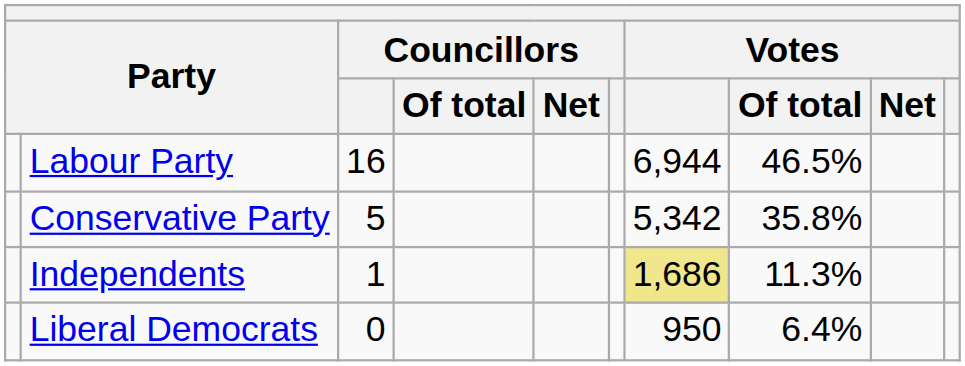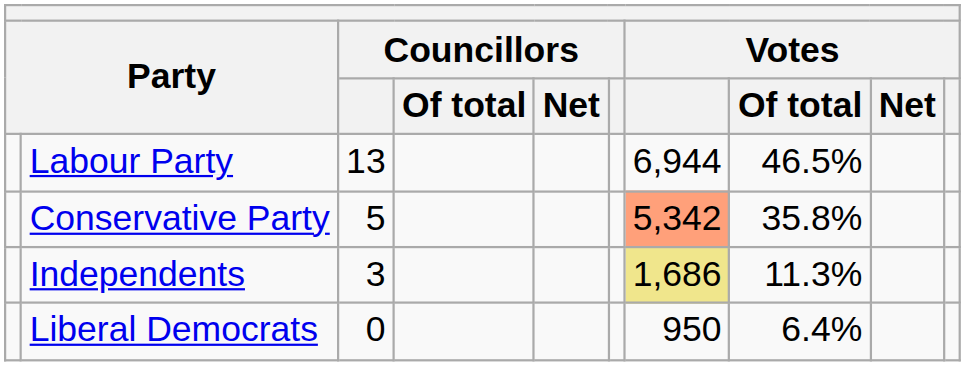(366, 161) 16 -> (366, 161) 13
(677, 218) no background -> (677, 218) lightsalmon background
(376, 274) 1 -> (376, 274) 3
